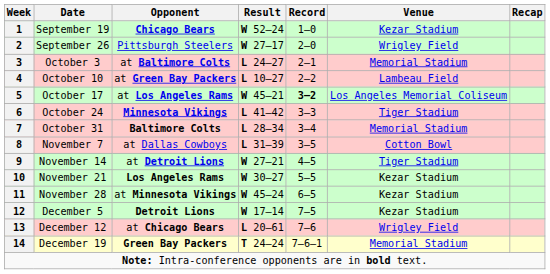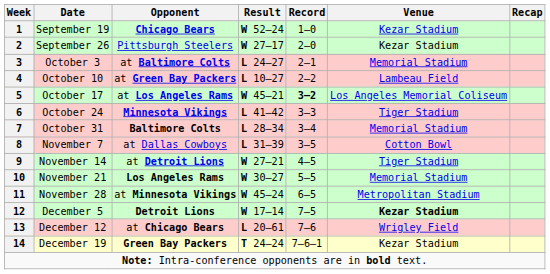(419, 46) Wrigley Field -> (419, 46) Kezar Stadium
(419, 178) Kezar Stadium -> (419, 178) Memorial Stadium
(419, 194) Kezar Stadium -> (419, 194) Metropolitan Stadium
(419, 211) normal -> (419, 211) bold
(419, 244) Memorial Stadium -> (419, 244) Kezar Stadium
